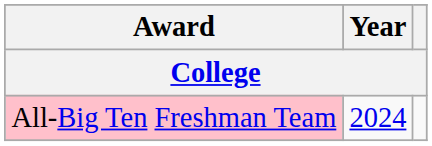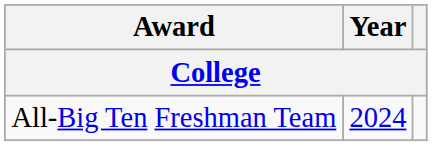(174, 117) pink background -> (174, 117) no background
